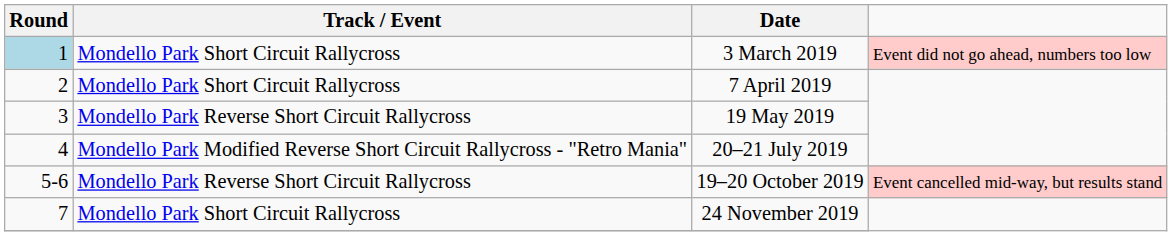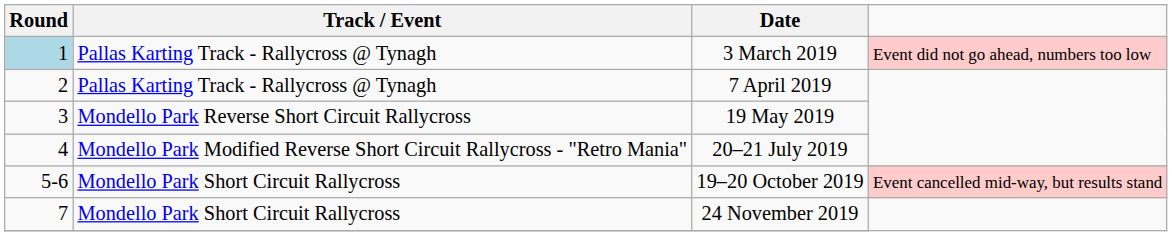(239, 52) Mondello Park Short Circuit Rallycross -> (257, 52) Pallas Karting Track - Rallycross @ Tynagh
(239, 85) Mondello Park Short Circuit Rallycross -> (257, 85) Pallas Karting Track - Rallycross @ Tynagh
(274, 181) Mondello Park Reverse Short Circuit Rallycross -> (239, 181) Mondello Park Short Circuit Rallycross
